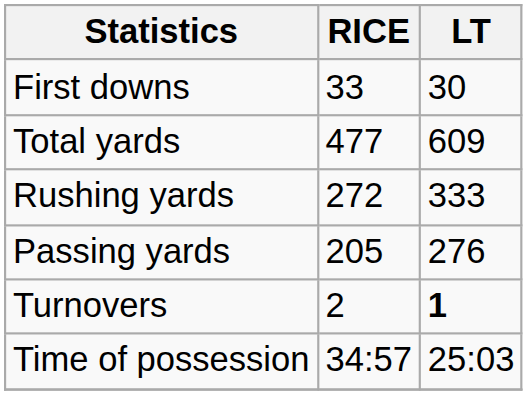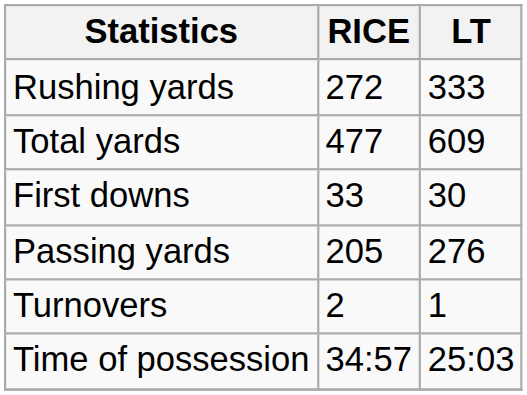rows swapped: (101, 86) <-> (124, 196)
(437, 305) bold -> (437, 305) normal
